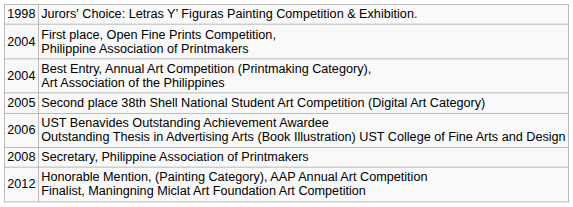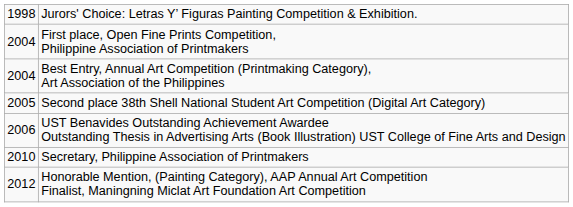(21, 157) 2008 -> (21, 157) 2010
